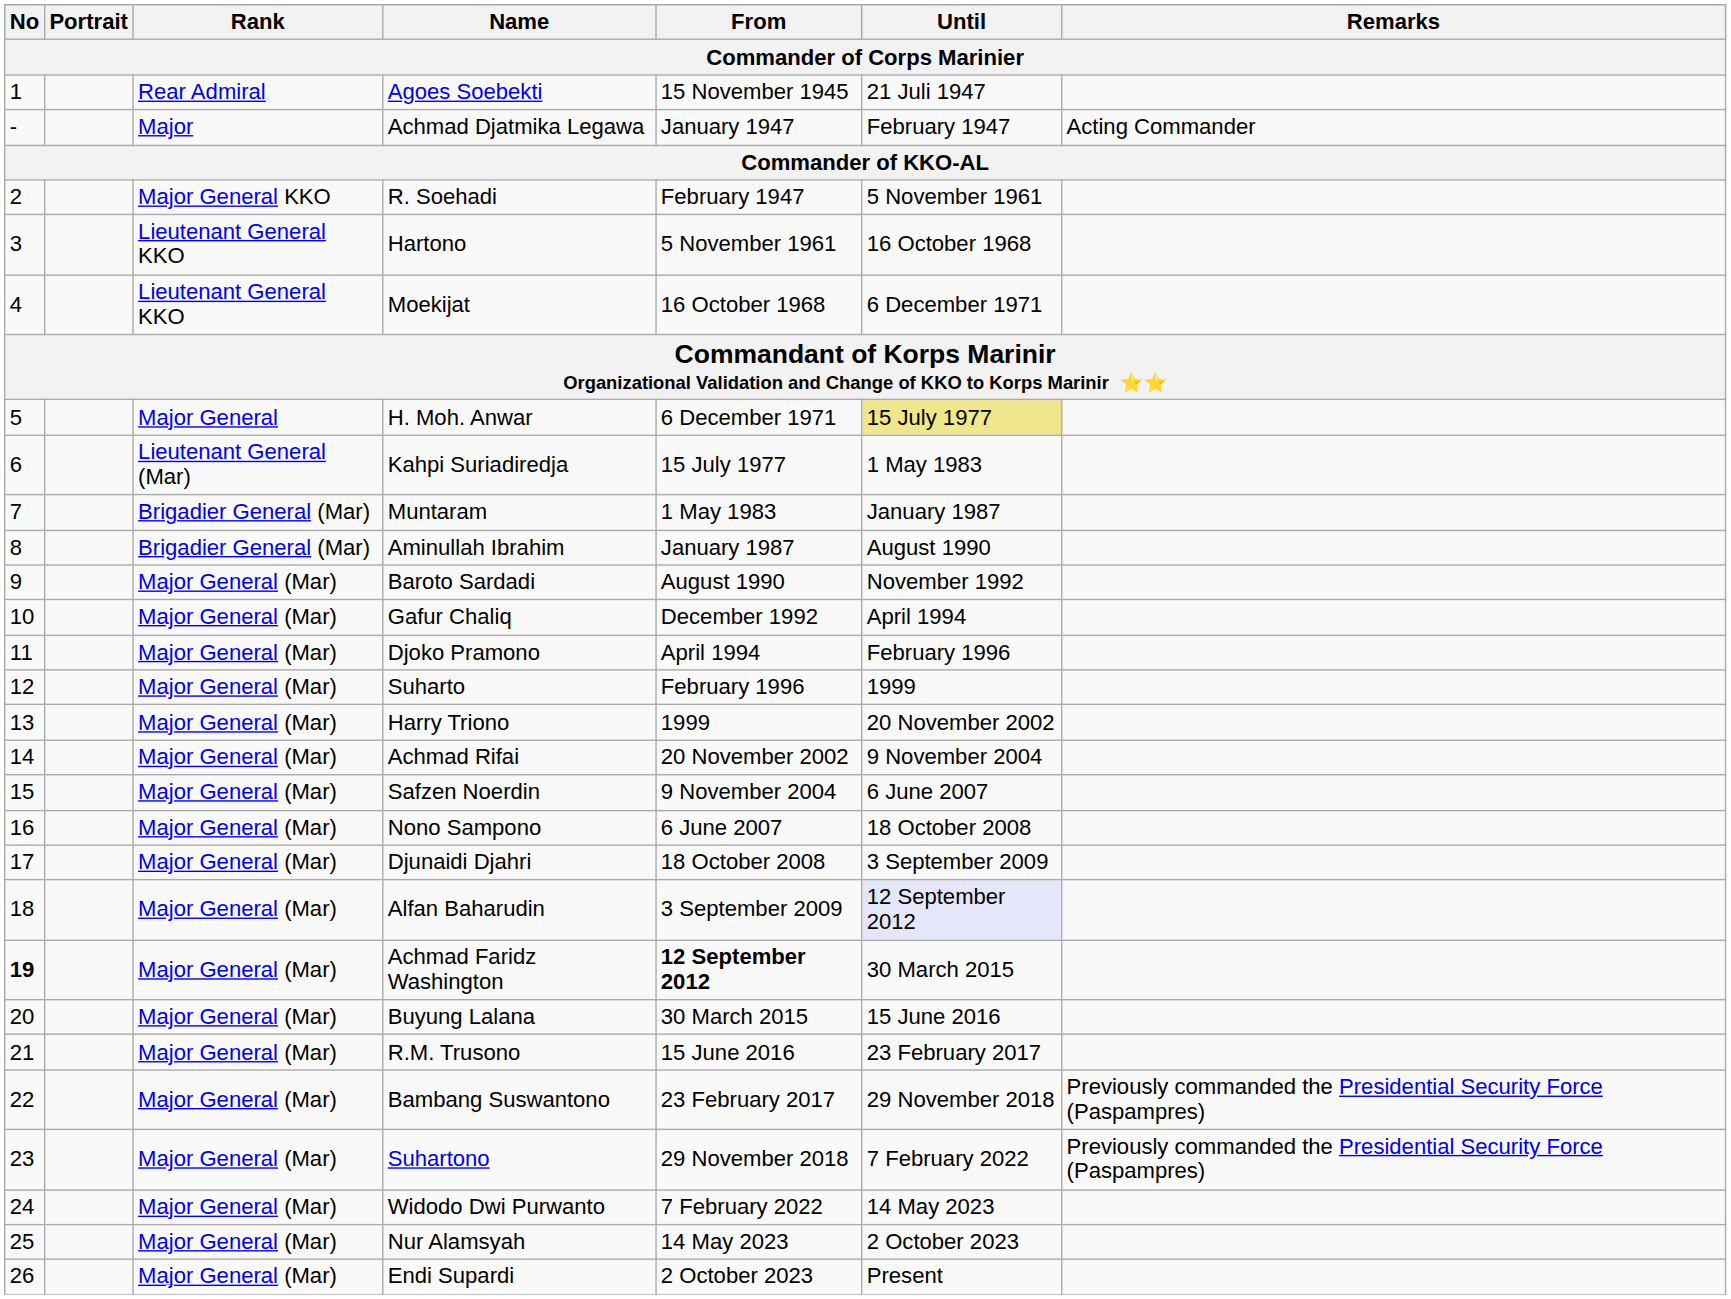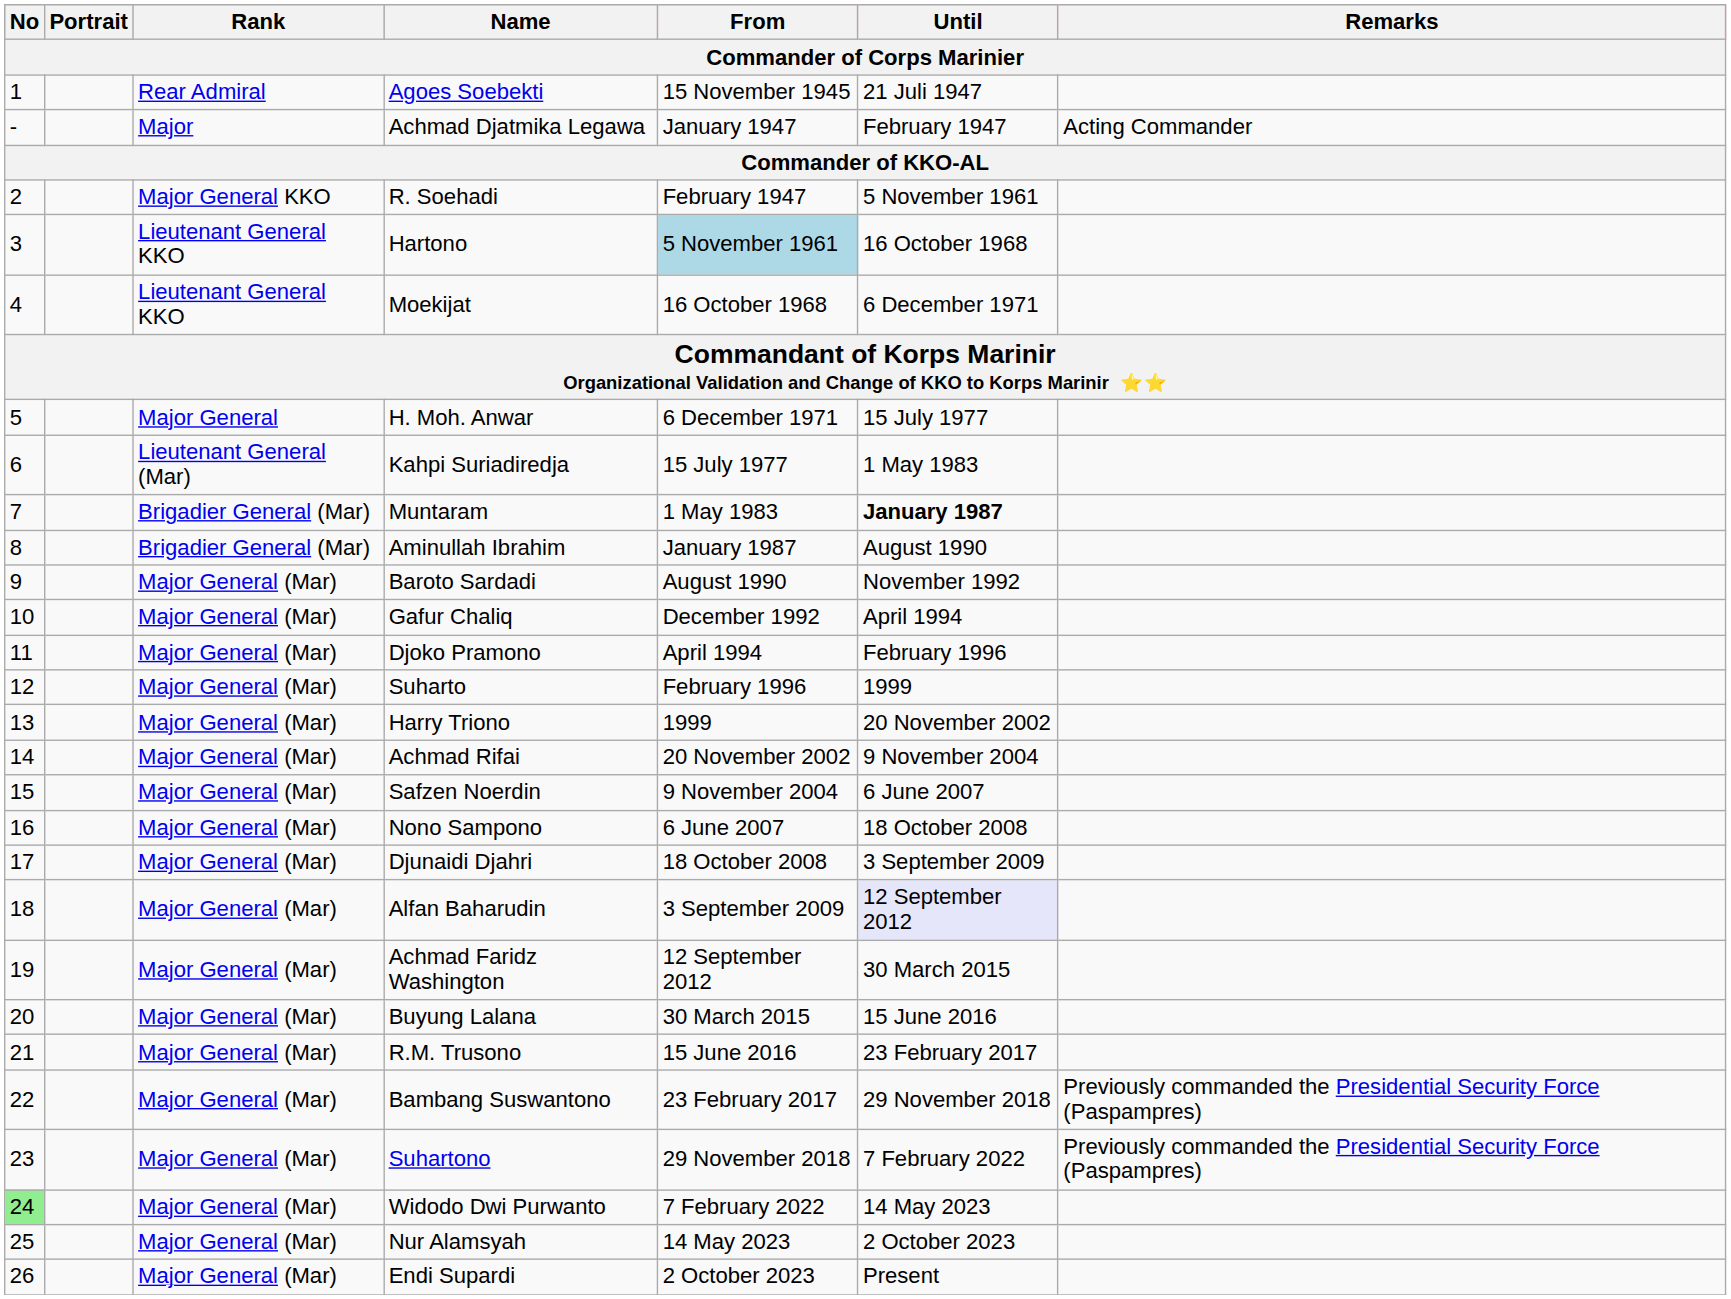(749, 244) no background -> (750, 244) lightblue background
(929, 417) khaki background -> (926, 417) no background
(934, 512) normal -> (933, 512) bold
(22, 969) bold -> (22, 969) normal
(733, 969) bold -> (732, 969) normal
(22, 1206) no background -> (22, 1206) lightgreen background
